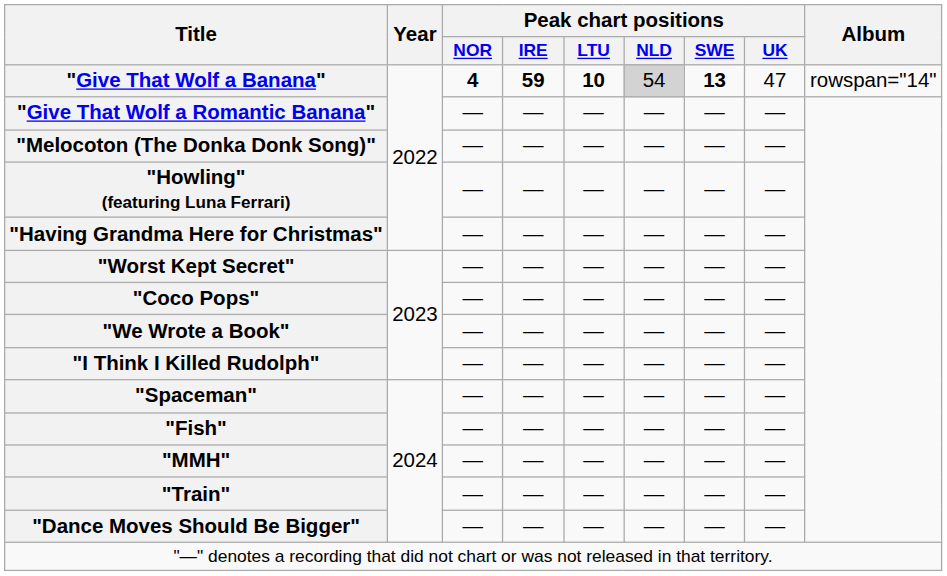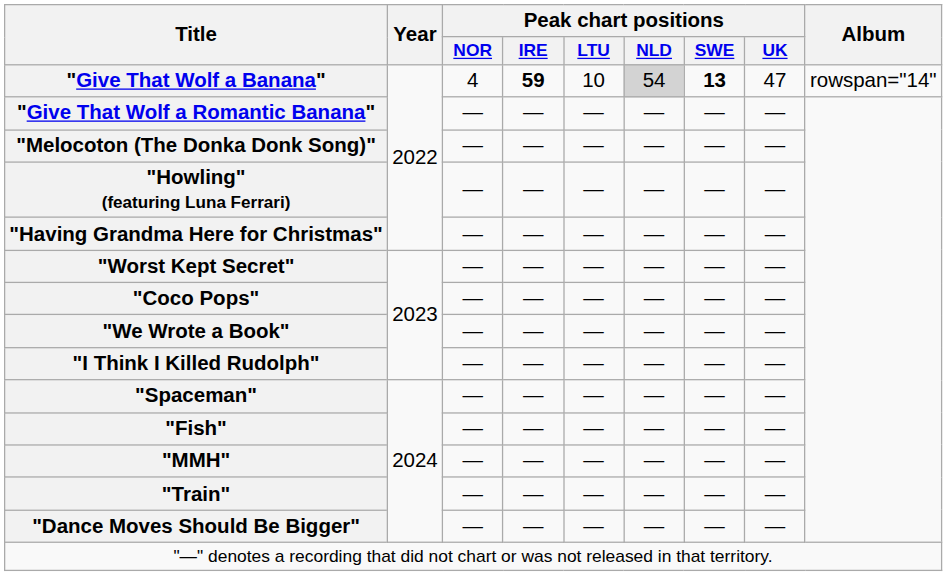(473, 80) bold -> (473, 80) normal
(594, 80) bold -> (594, 80) normal
